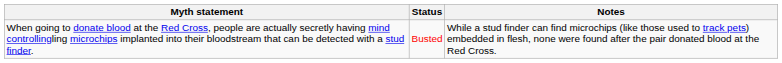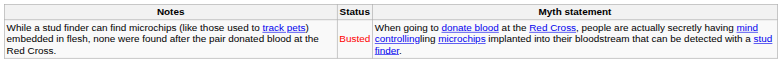columns swapped: (207, 12) <-> (611, 12)
